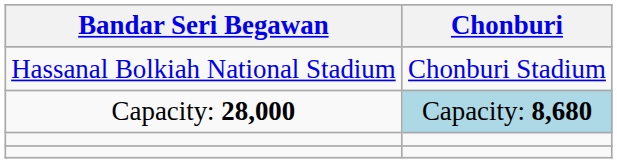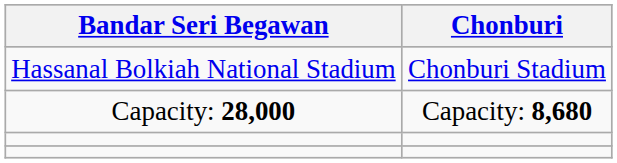(507, 111) lightblue background -> (507, 111) no background
